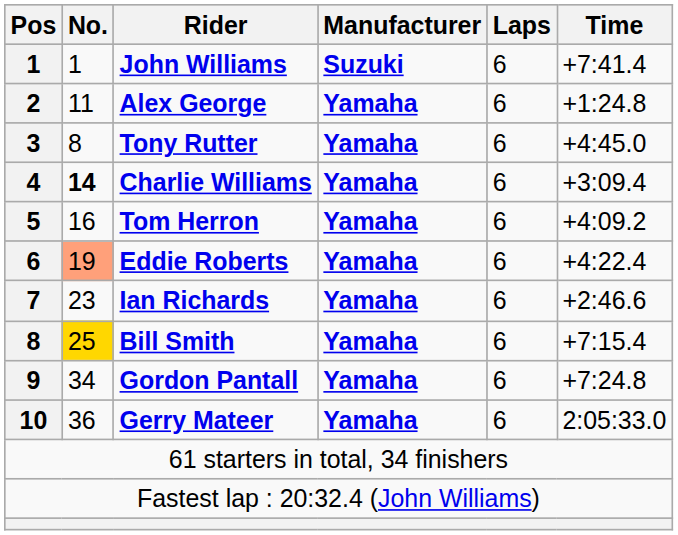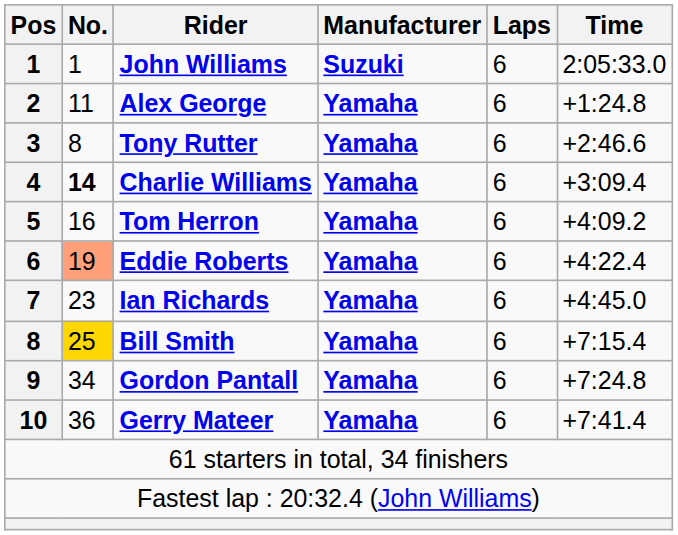(604, 64) +7:41.4 -> (614, 64) 2:05:33.0
(604, 143) +4:45.0 -> (604, 143) +2:46.6
(604, 301) +2:46.6 -> (604, 301) +4:45.0
(614, 419) 2:05:33.0 -> (604, 419) +7:41.4
